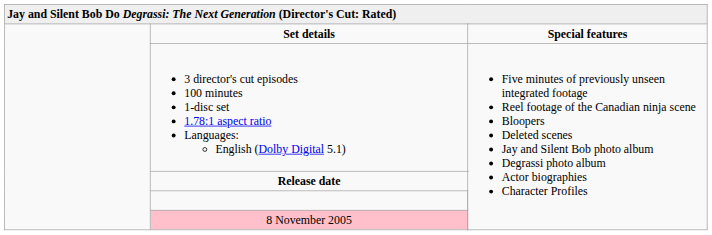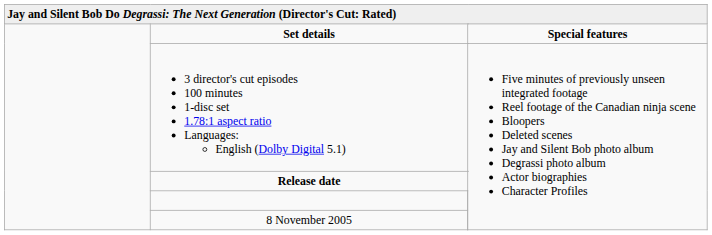(309, 220) pink background -> (309, 220) no background
